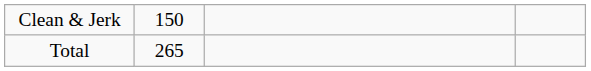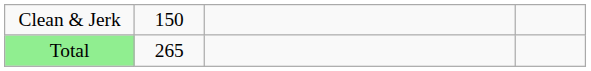(70, 50) no background -> (70, 50) lightgreen background
